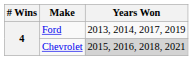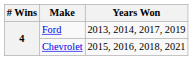(136, 47) lightgrey background -> (136, 47) no background
